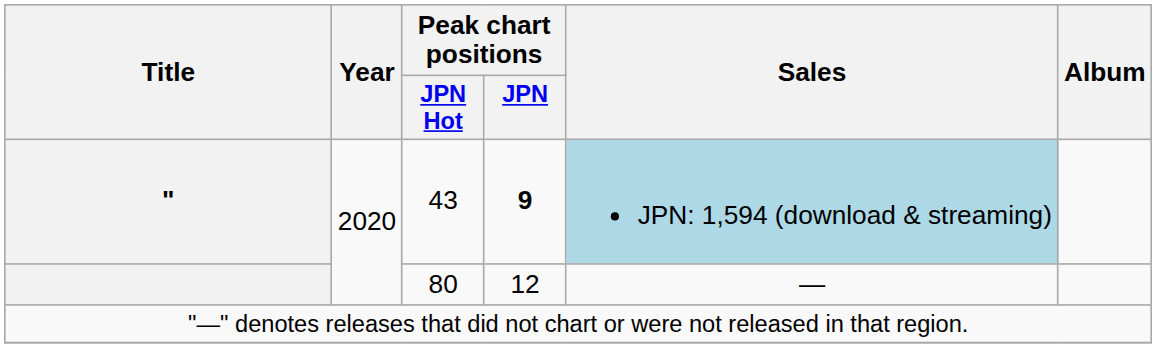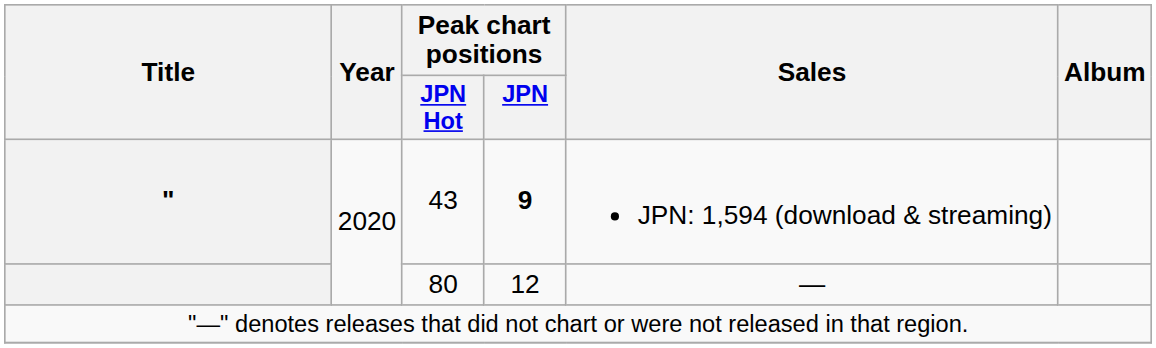(812, 216) lightblue background -> (812, 216) no background
